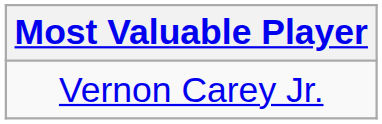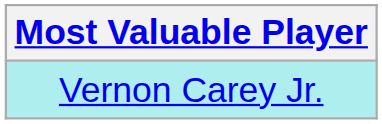(191, 88) no background -> (191, 88) paleturquoise background
